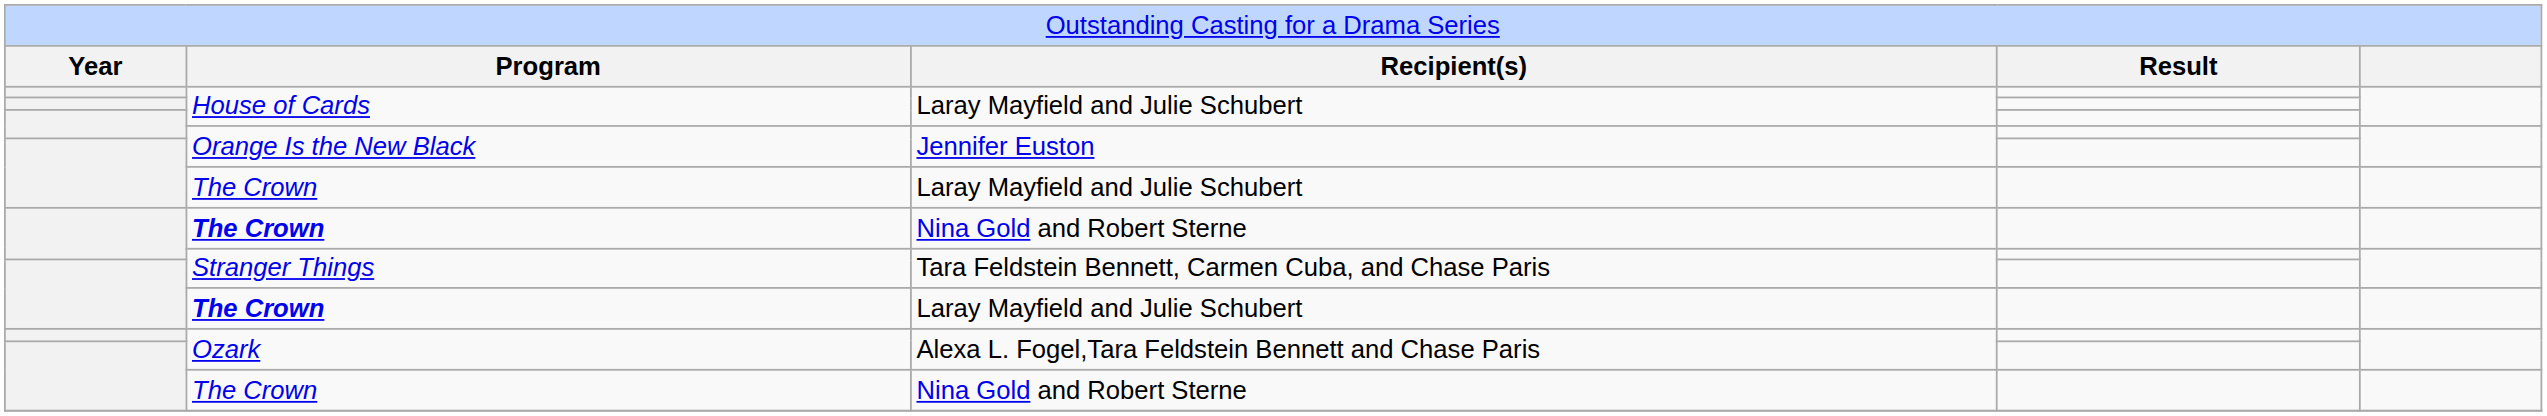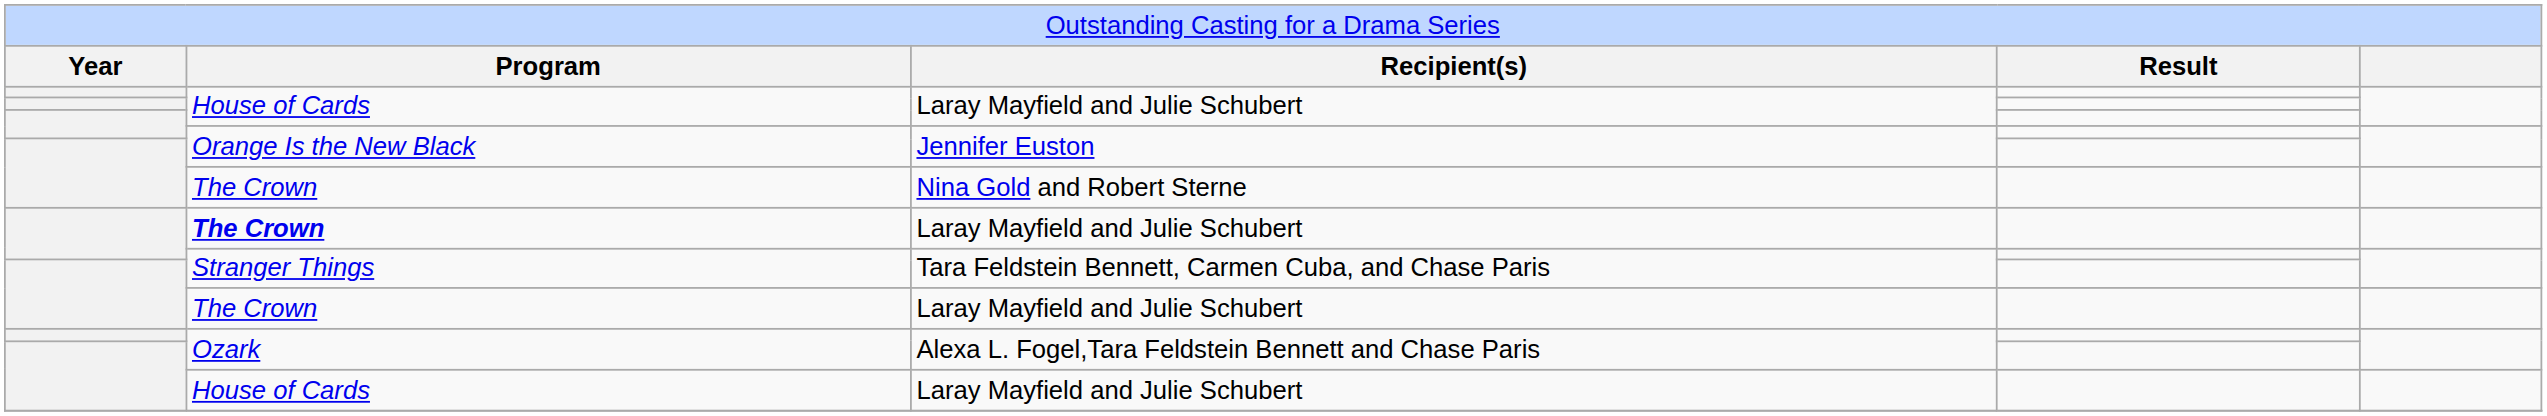(1109, 188) Laray Mayfield and Julie Schubert -> (1082, 188) Nina Gold and Robert Sterne
(1082, 228) Nina Gold and Robert Sterne -> (1109, 228) Laray Mayfield and Julie Schubert
(258, 309) bold -> (255, 309) normal
(255, 390) The Crown -> (281, 390) House of Cards
(1082, 390) Nina Gold and Robert Sterne -> (1109, 390) Laray Mayfield and Julie Schubert
